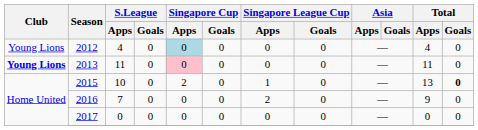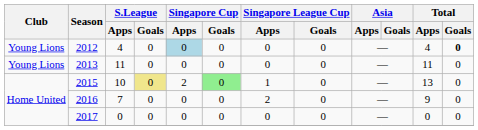(458, 47) normal -> (458, 47) bold
(36, 64) bold -> (36, 64) normal
(184, 64) pink background -> (184, 64) no background
(150, 82) no background -> (150, 82) khaki background
(221, 82) no background -> (221, 82) lightgreen background
(458, 82) bold -> (458, 82) normal
